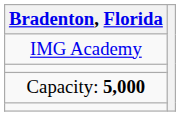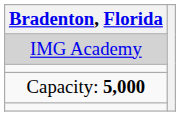(86, 49) no background -> (86, 49) lightgrey background
